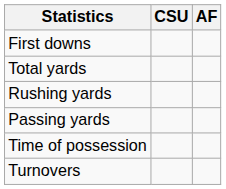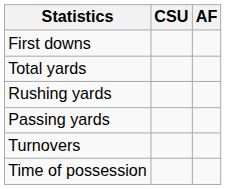rows swapped: (44, 171) <-> (78, 145)
